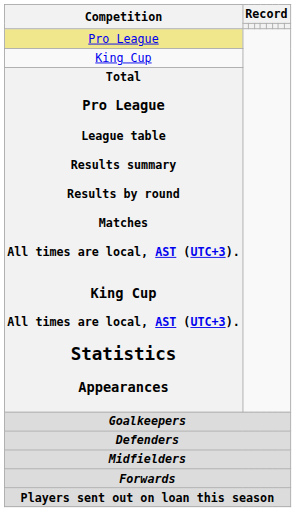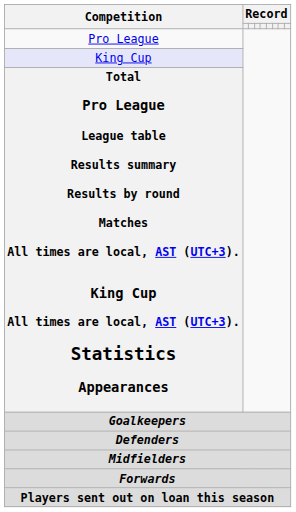(123, 39) khaki background -> (123, 39) no background
(123, 58) no background -> (123, 58) lavender background
